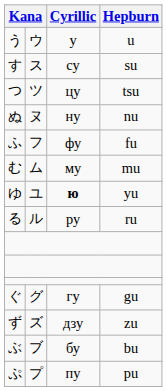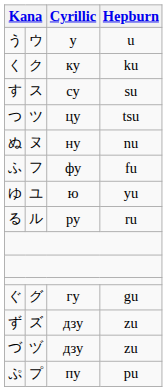+ row: (15, 65)
- row: (15, 167)
(73, 193) bold -> (73, 193) normal
+ row: (15, 347)
- row: (15, 347)
